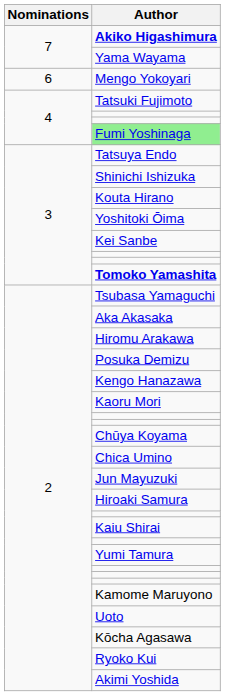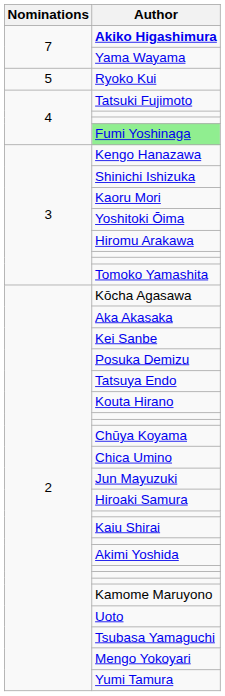(48, 79) 6 -> (48, 79) 5
(143, 79) Mengo Yokoyari -> (126, 79) Ryoko Kui
(136, 155) Tatsuya Endo -> (148, 155) Kengo Hanazawa
(134, 198) Kouta Hirano -> (128, 198) Kaoru Mori
(126, 240) Kei Sanbe -> (144, 240) Hiromu Arakawa
(156, 274) bold -> (152, 274) normal
(155, 295) Tsubasa Yamaguchi -> (143, 295) Kōcha Agasawa
(144, 338) Hiromu Arakawa -> (126, 338) Kei Sanbe
(148, 380) Kengo Hanazawa -> (136, 380) Tatsuya Endo
(128, 402) Kaoru Mori -> (134, 402) Kouta Hirano
(134, 554) Yumi Tamura -> (137, 554) Akimi Yoshida
(143, 637) Kōcha Agasawa -> (155, 637) Tsubasa Yamaguchi
(126, 658) Ryoko Kui -> (143, 658) Mengo Yokoyari
(137, 680) Akimi Yoshida -> (134, 680) Yumi Tamura
